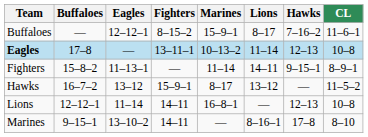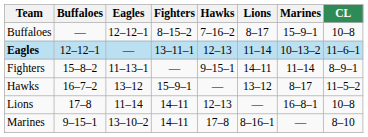columns swapped: (304, 13) <-> (221, 13)
(343, 31) 11–6–1 -> (343, 31) 10–8
(80, 50) 17–8 -> (80, 50) 12–12–1
(343, 50) 10–8 -> (343, 50) 11–6–1
(80, 104) 12–12–1 -> (80, 104) 17–8
